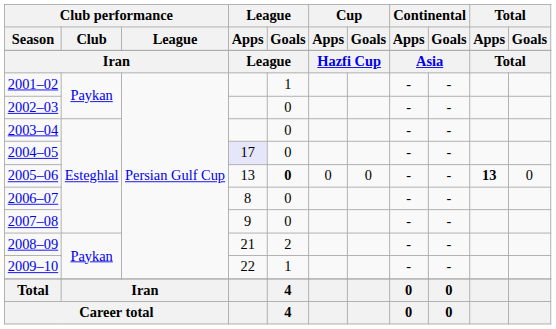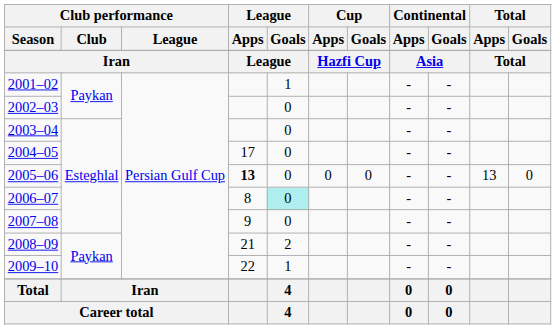(248, 152) lavender background -> (248, 152) no background
(248, 175) normal -> (248, 175) bold
(288, 175) bold -> (288, 175) normal
(489, 175) bold -> (489, 175) normal
(288, 198) no background -> (288, 198) paleturquoise background
